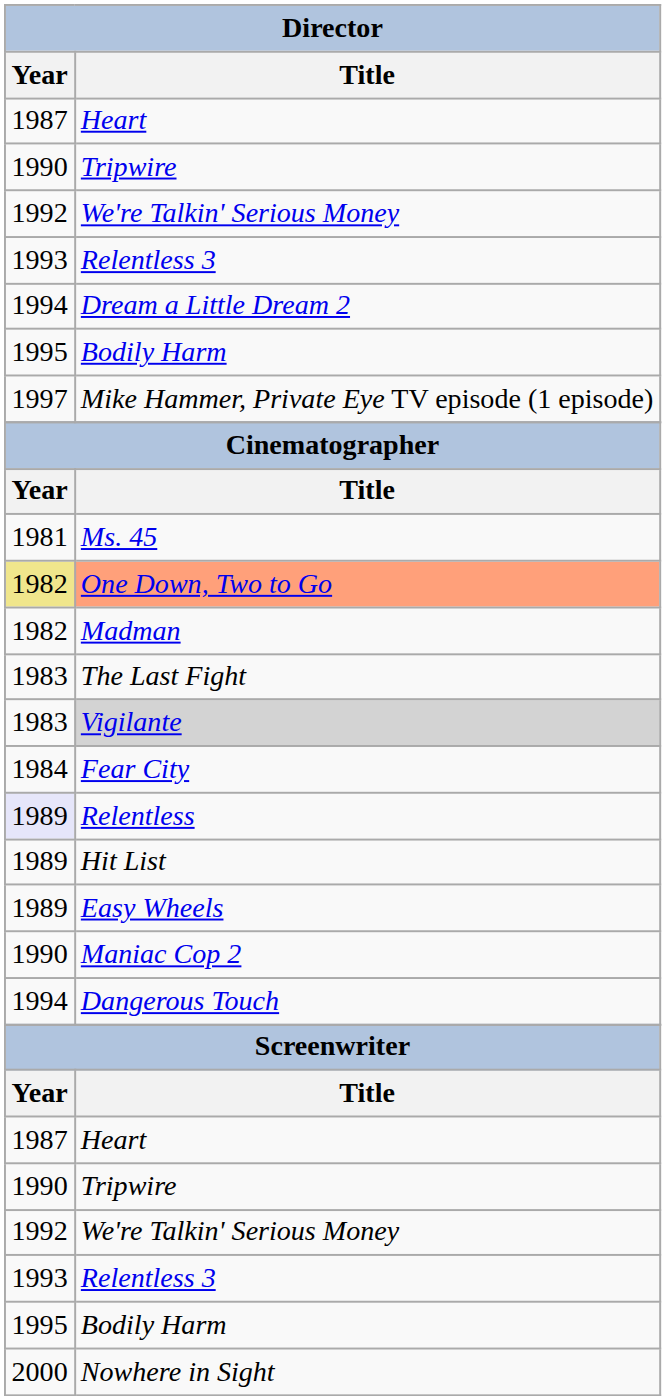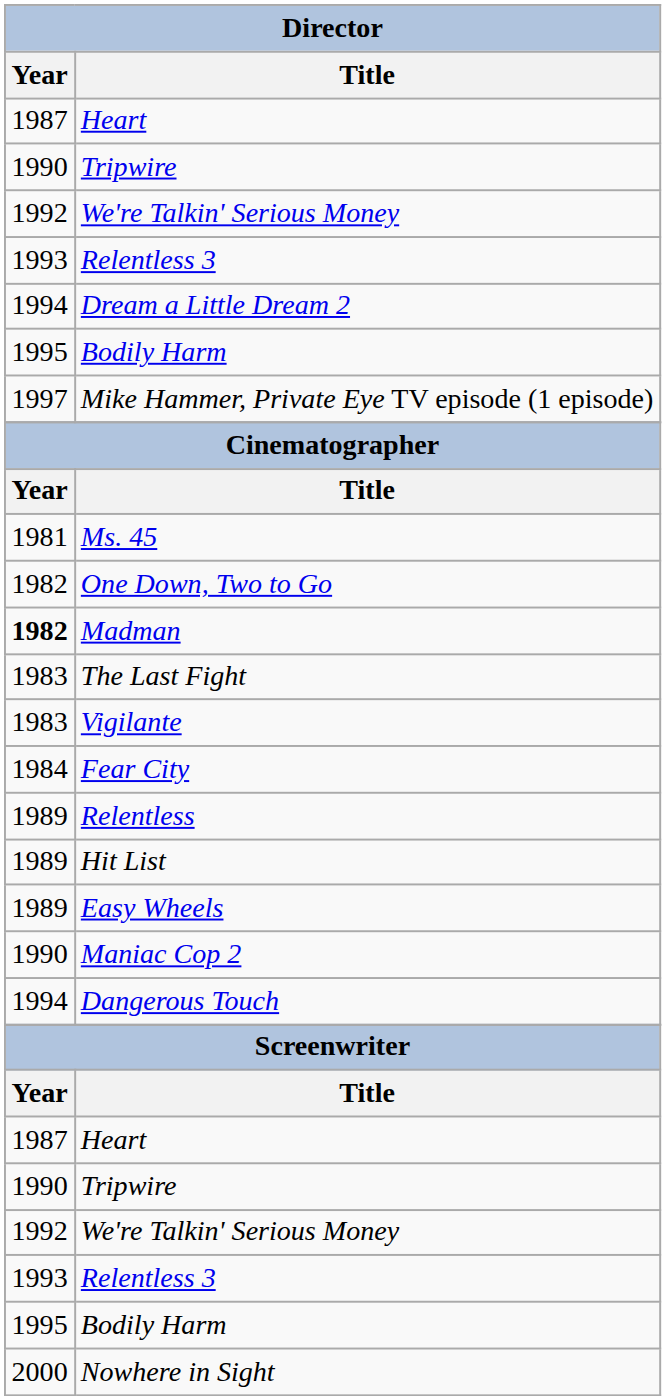(40, 583) khaki background -> (40, 583) no background
(206, 583) lightsalmon background -> (206, 583) no background
(40, 630) normal -> (40, 630) bold
(131, 722) lightgrey background -> (131, 722) no background
(40, 815) lavender background -> (40, 815) no background
